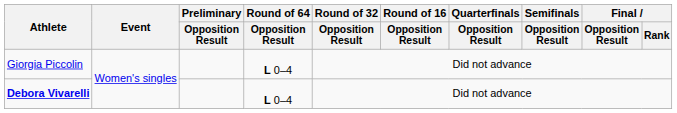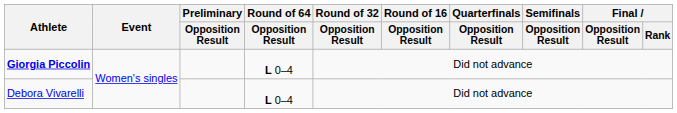(45, 65) normal -> (49, 65) bold
(48, 94) bold -> (45, 94) normal
